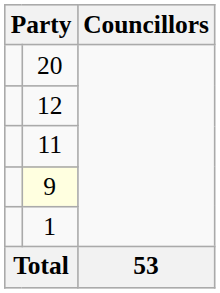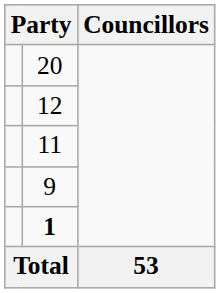(50, 186) lightyellow background -> (50, 186) no background
(50, 226) normal -> (50, 226) bold
